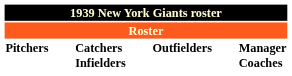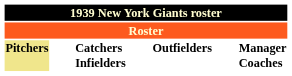(27, 48) no background -> (27, 48) khaki background
